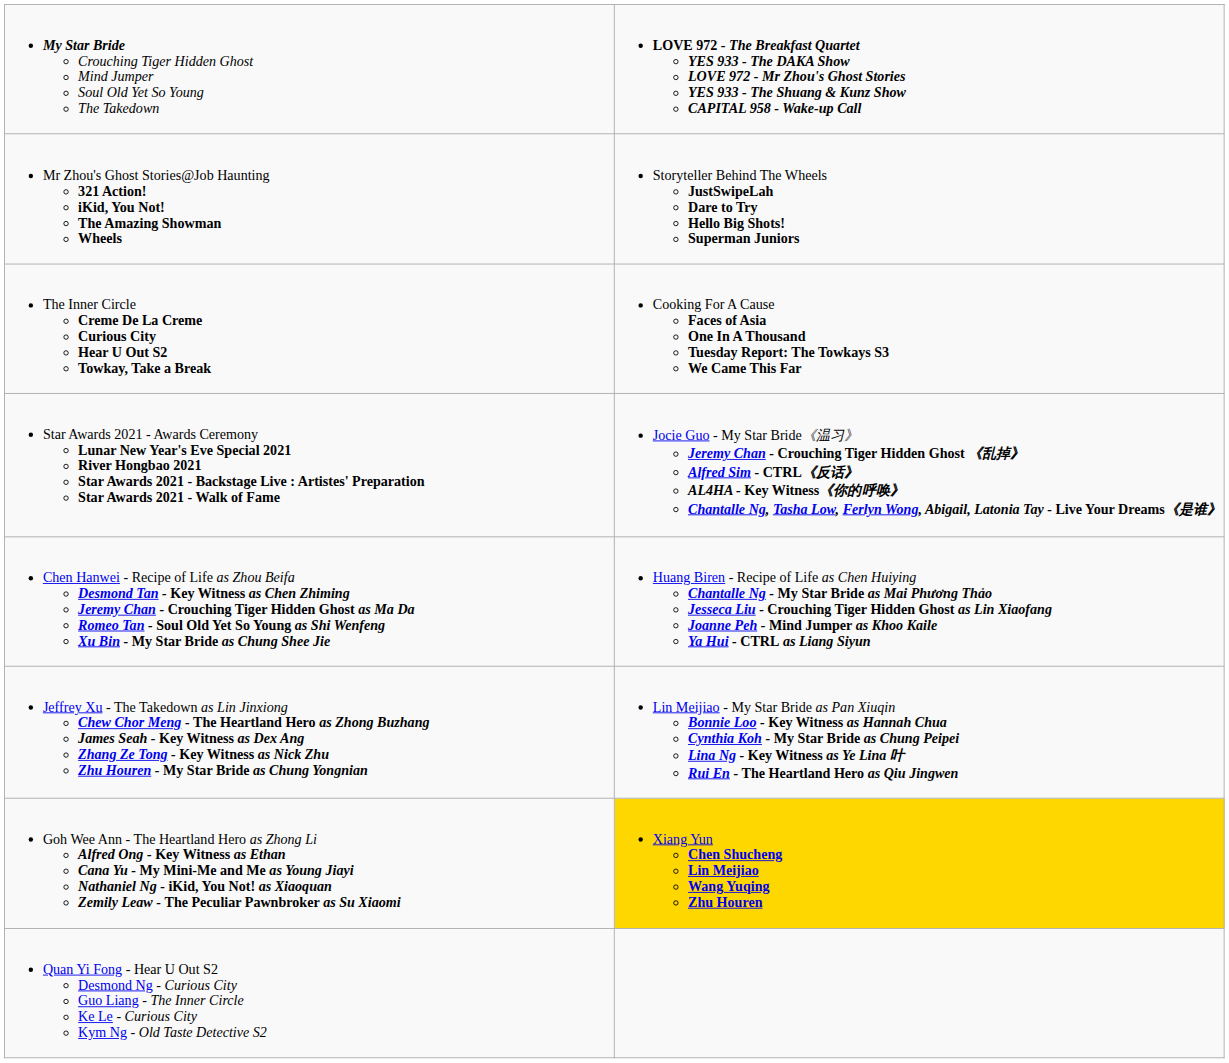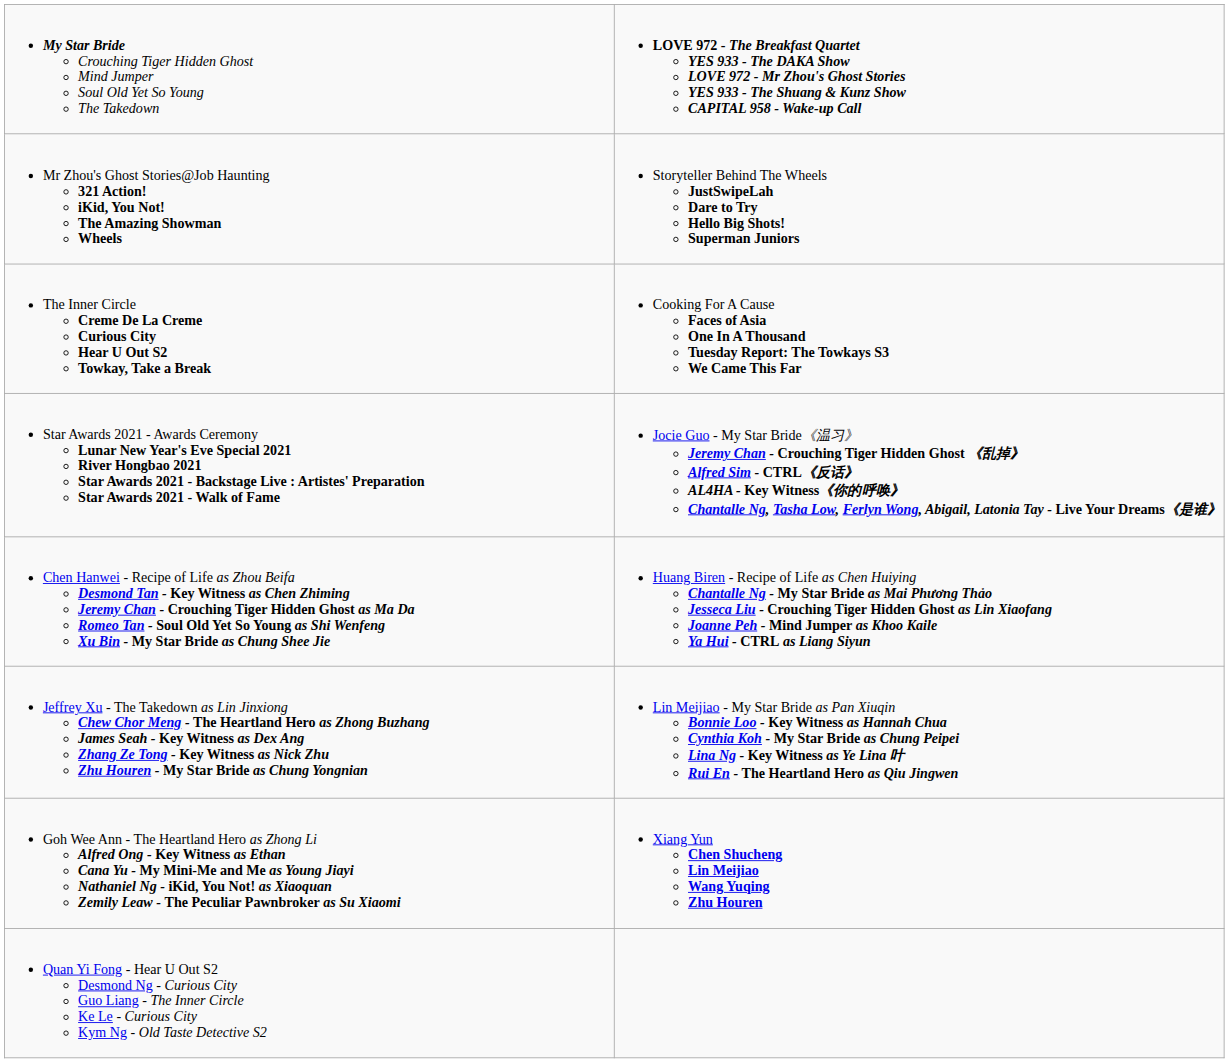(919, 871) gold background -> (919, 871) no background
